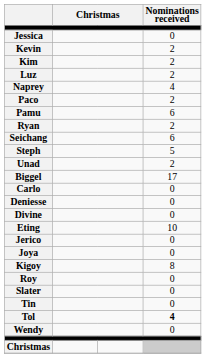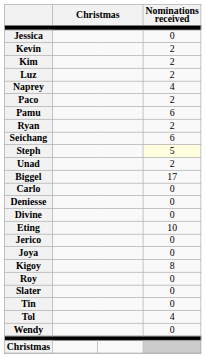(172, 151) no background -> (172, 151) lightyellow background
(172, 317) bold -> (172, 317) normal
